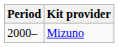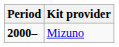(22, 33) normal -> (22, 33) bold
